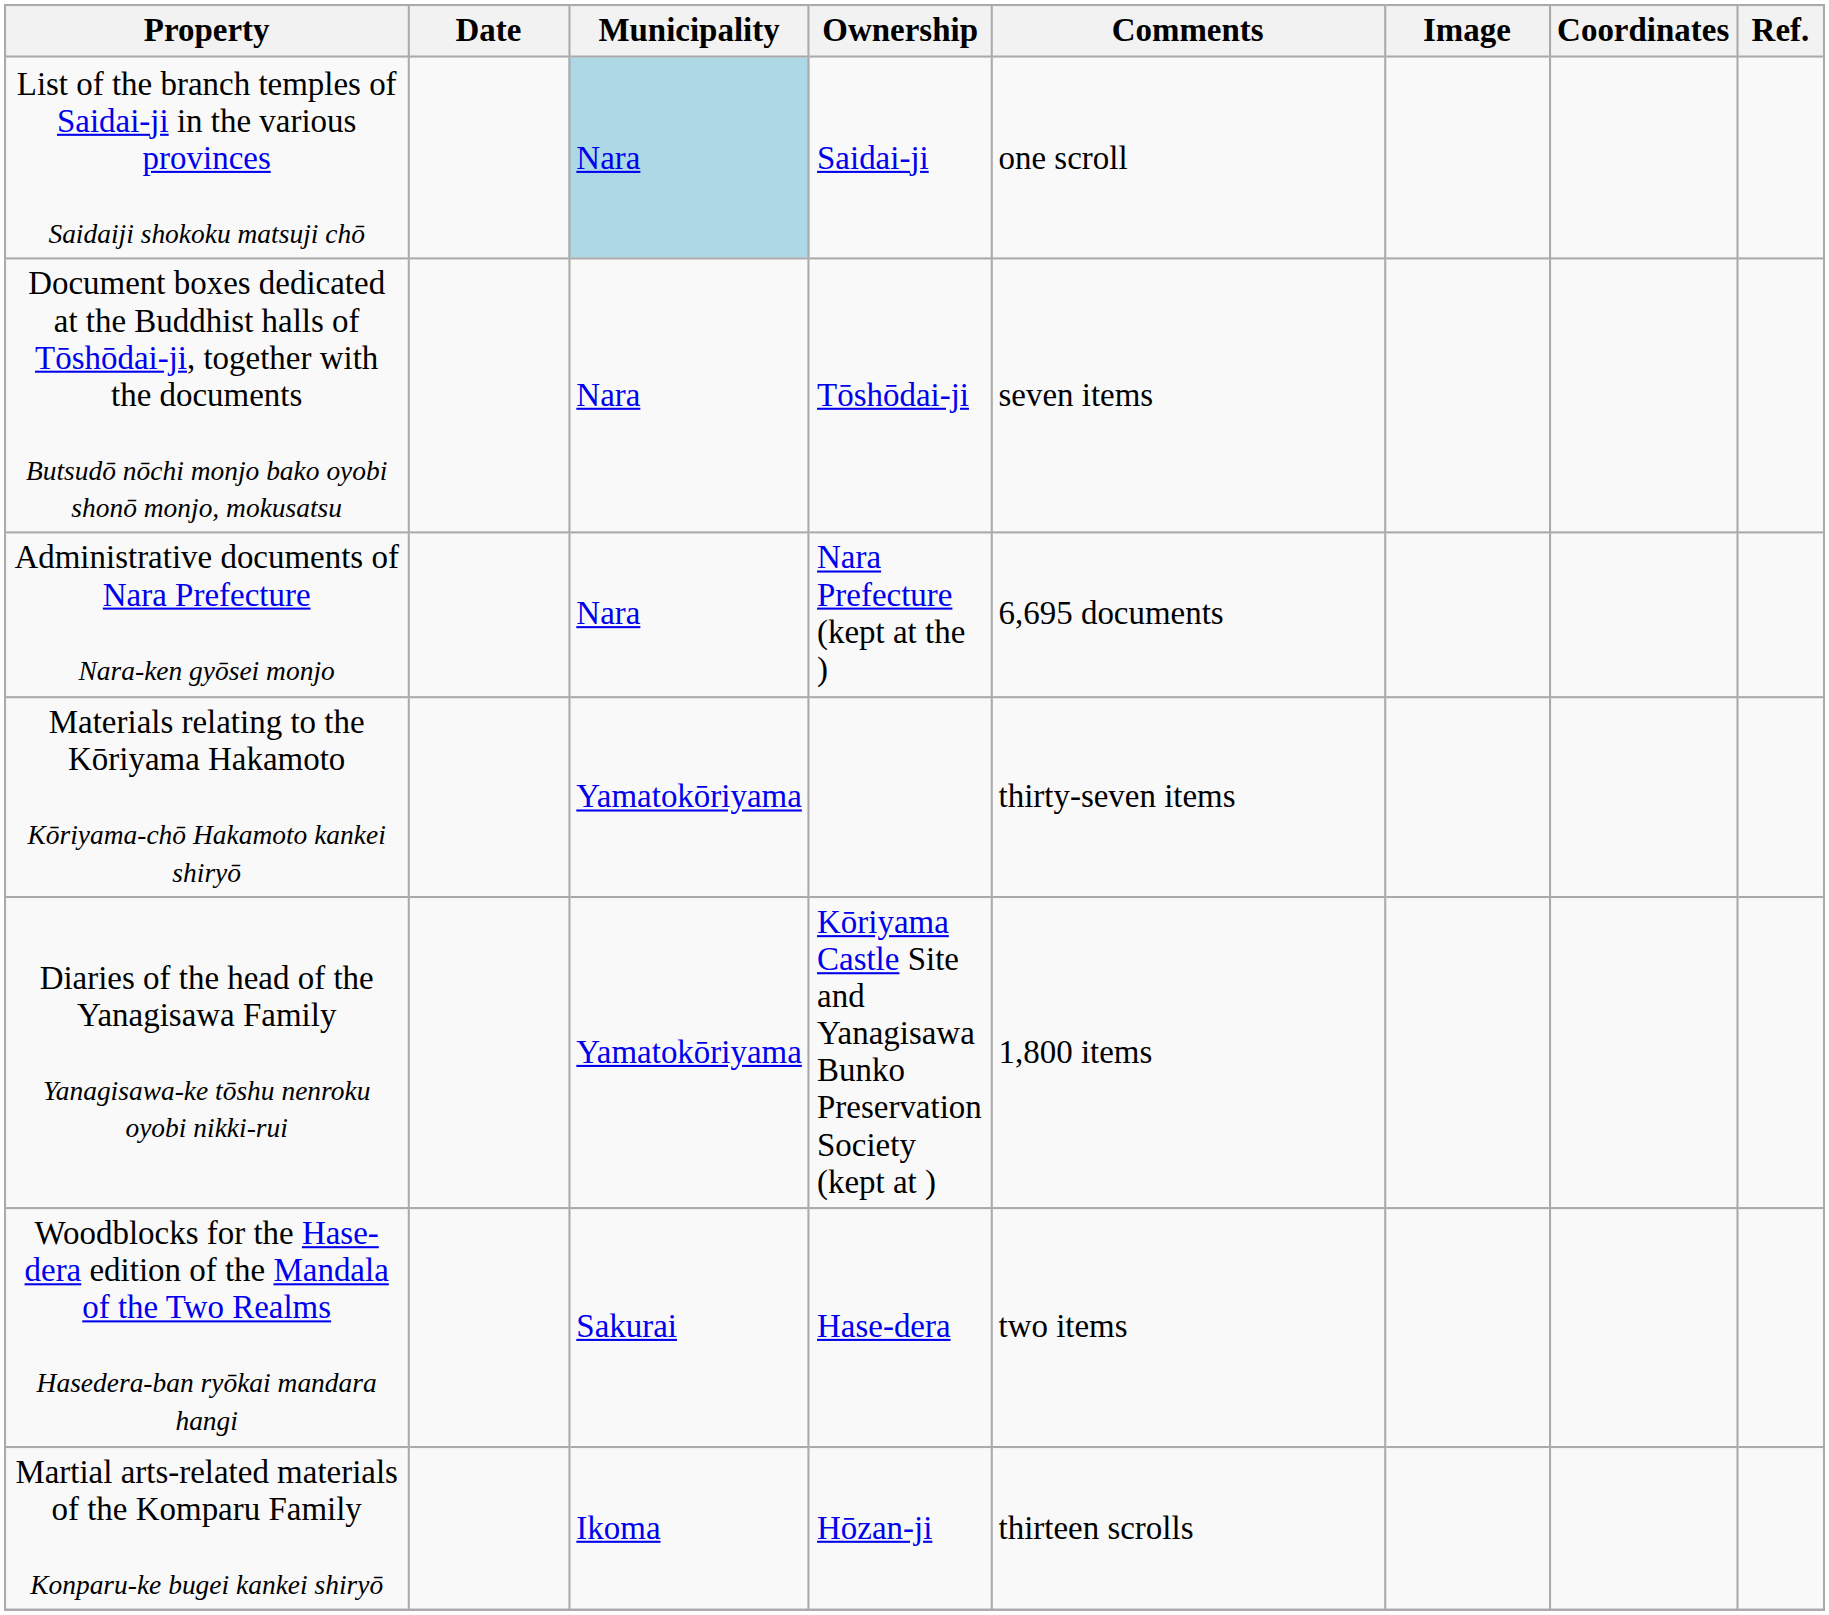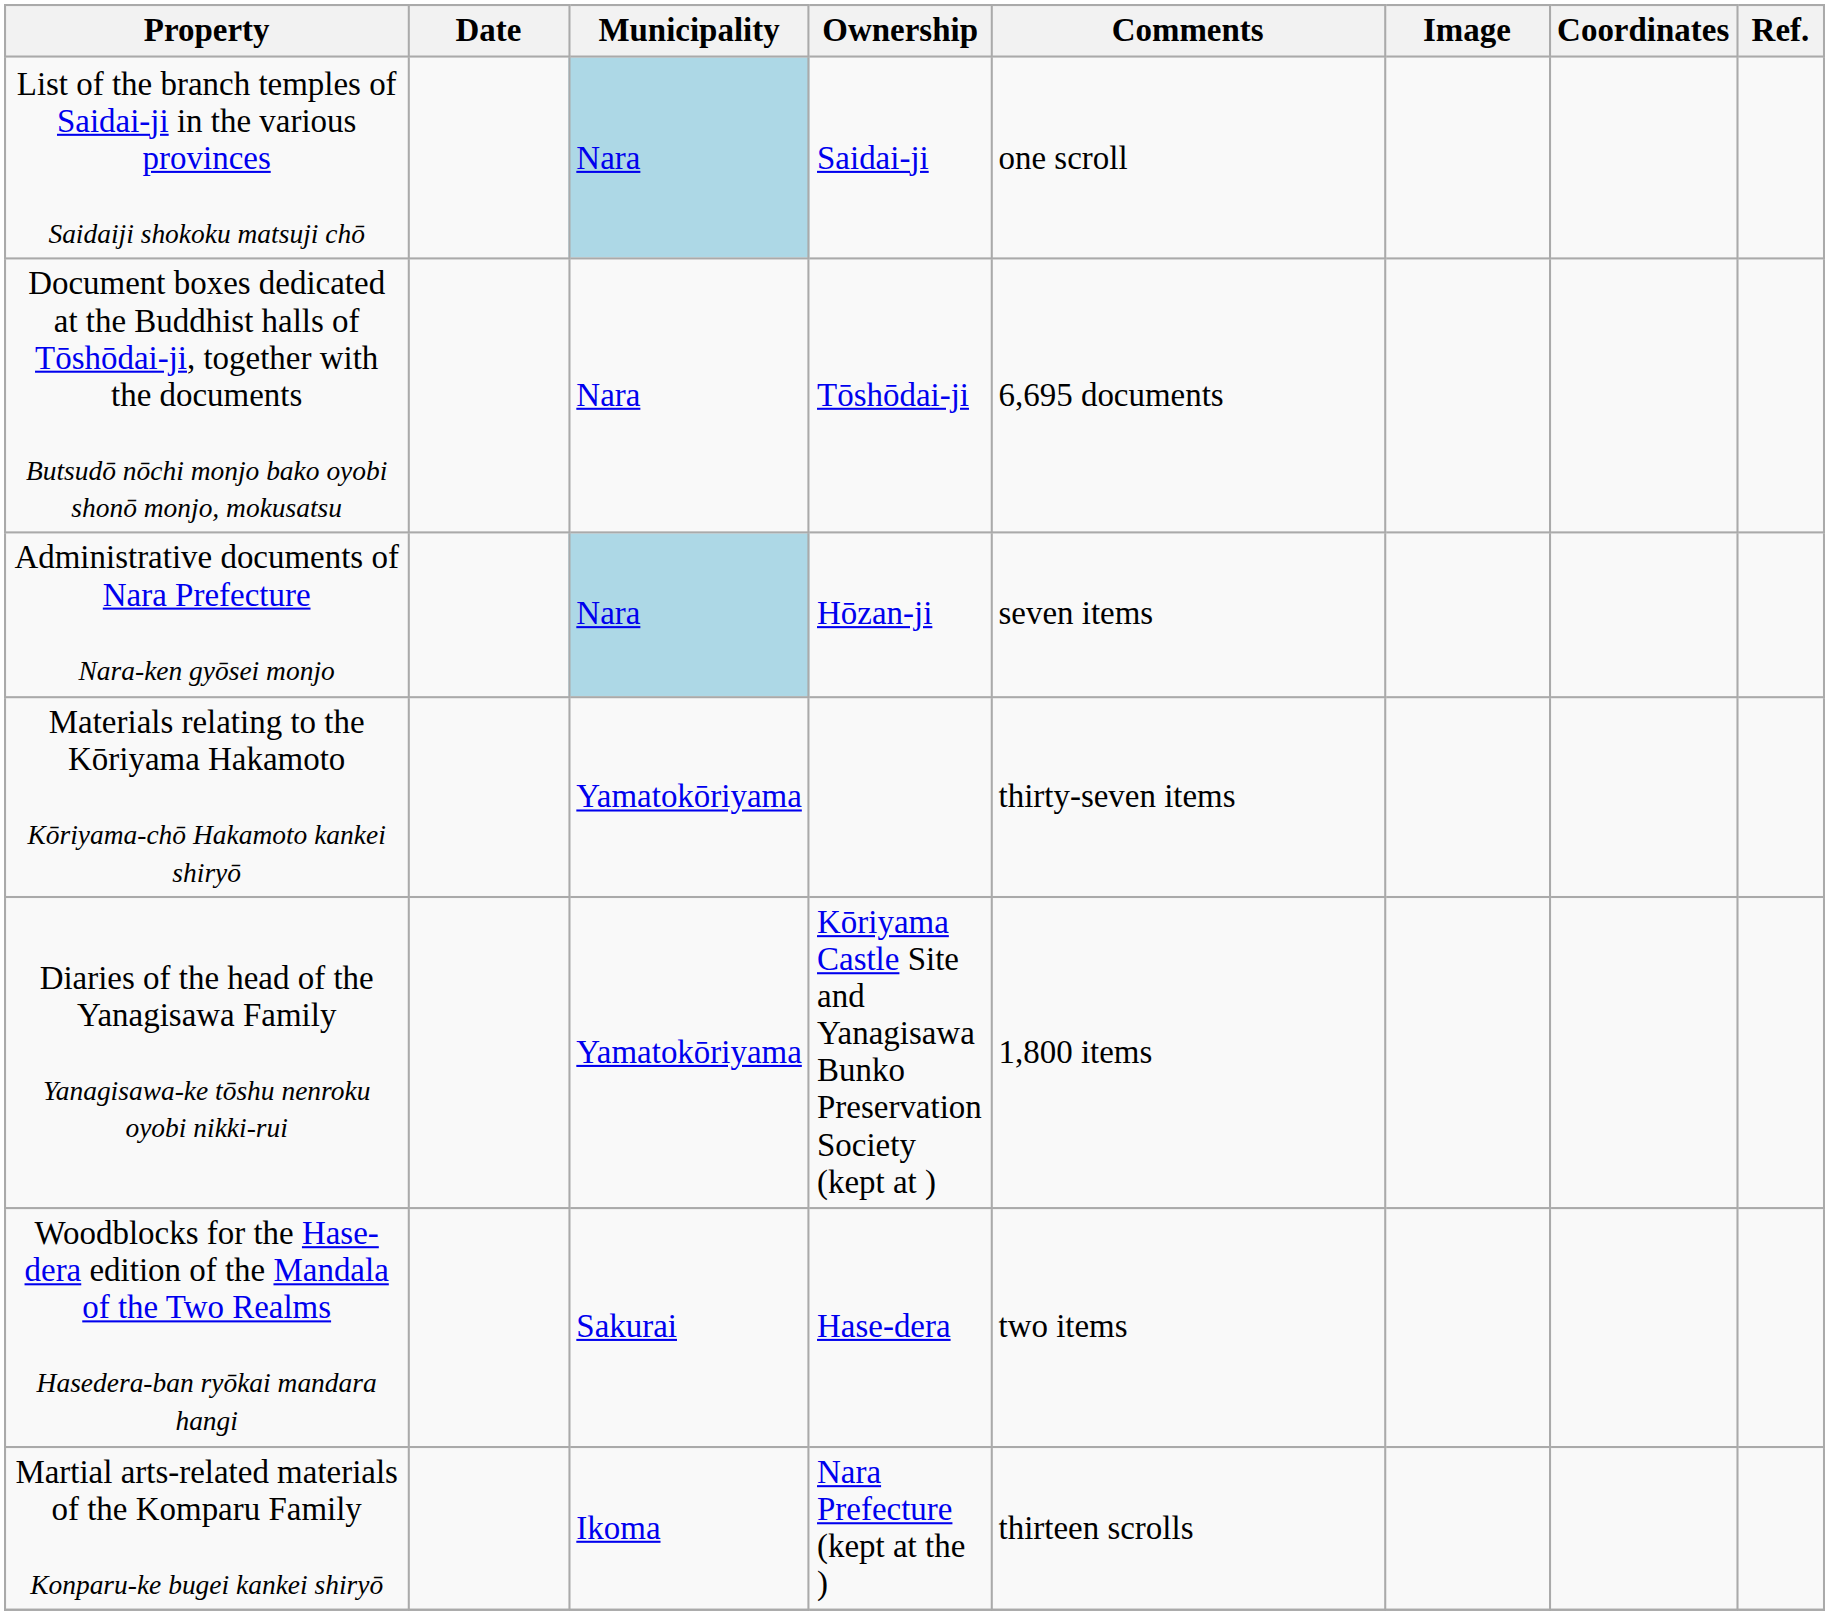(1076, 394) seven items -> (1111, 394) 6,695 documents
(608, 613) no background -> (608, 613) lightblue background
(891, 613) Nara Prefecture (kept at the ) -> (875, 613) Hōzan-ji
(1111, 613) 6,695 documents -> (1076, 613) seven items
(875, 1527) Hōzan-ji -> (891, 1527) Nara Prefecture (kept at the )
